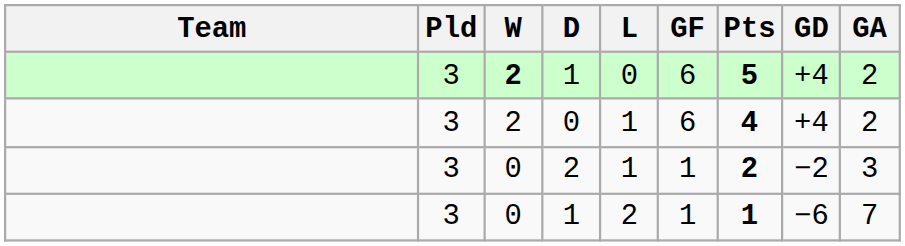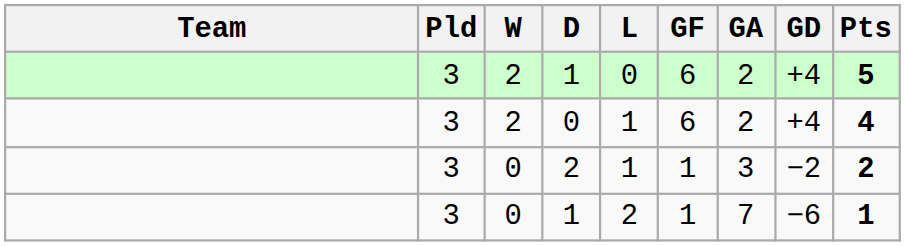columns swapped: (870, 29) <-> (750, 29)
(513, 76) bold -> (513, 76) normal
